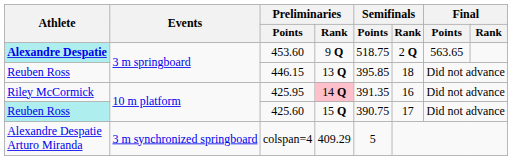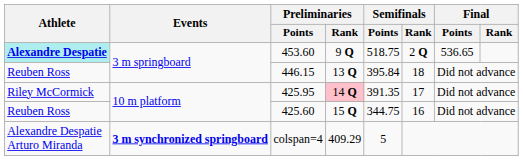(447, 53) 563.65 -> (457, 53) 536.65
(373, 72) 395.85 -> (383, 72) 395.84
(408, 92) 16 -> (418, 92) 17
(39, 112) paleturquoise background -> (39, 112) no background
(373, 112) 390.75 -> (383, 112) 344.75
(408, 112) 17 -> (418, 112) 16
(185, 139) normal -> (190, 139) bold
